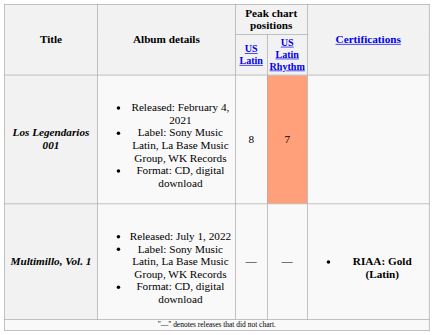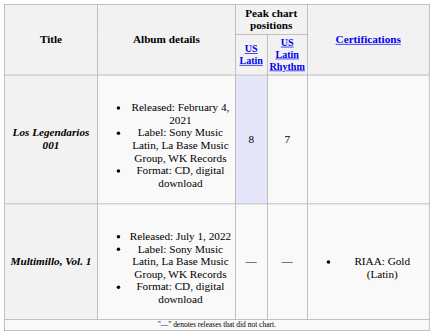(251, 139) no background -> (251, 139) lavender background
(287, 139) lightsalmon background -> (287, 139) no background
(368, 268) bold -> (368, 268) normal
